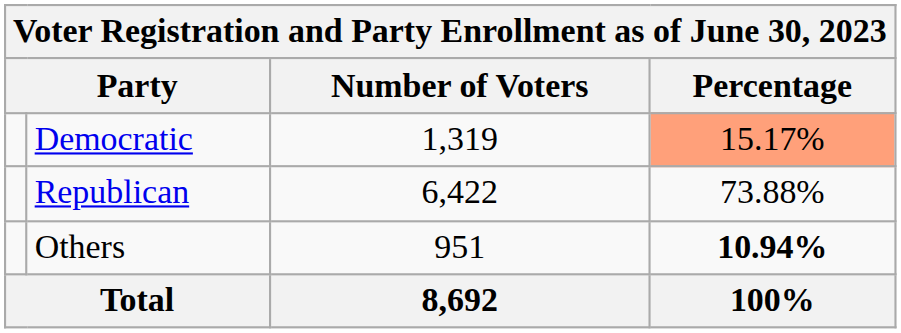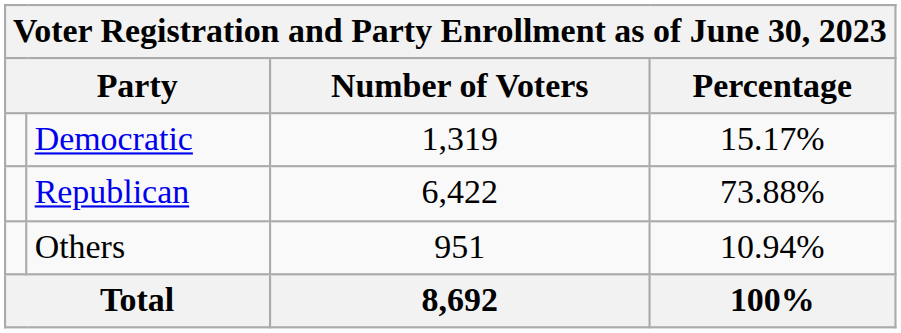(772, 138) lightsalmon background -> (772, 138) no background
(772, 246) bold -> (772, 246) normal
